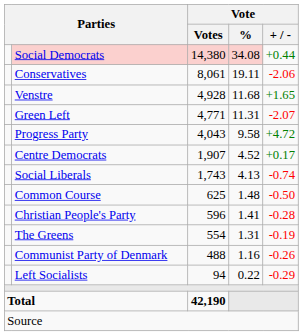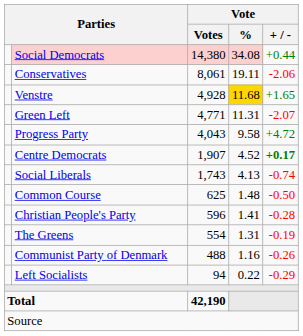(246, 94) no background -> (246, 94) gold background
(280, 154) normal -> (280, 154) bold
